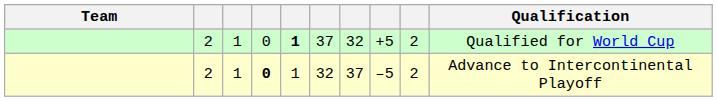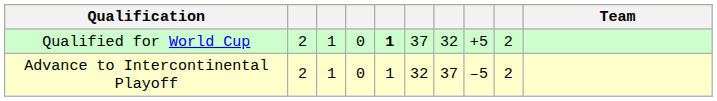columns swapped: (99, 17) <-> (570, 17)
(266, 75) bold -> (361, 75) normal
